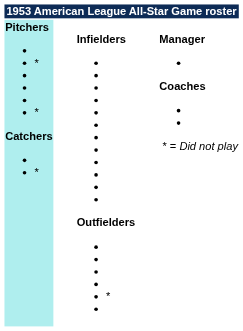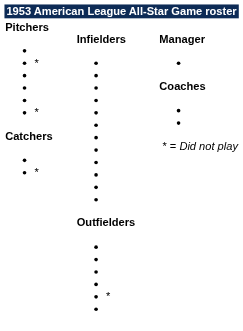(29, 99) paleturquoise background -> (29, 99) no background
